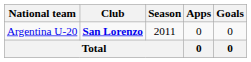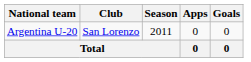(113, 31) bold -> (111, 31) normal
